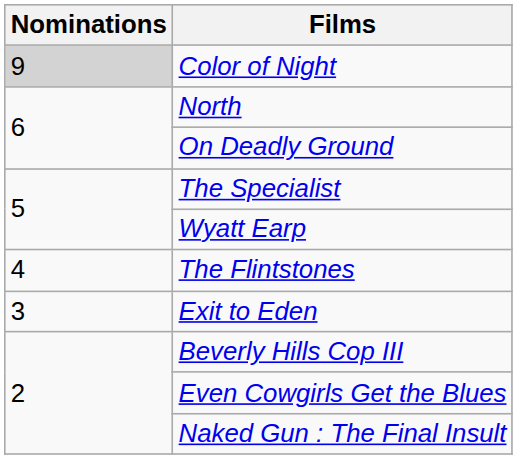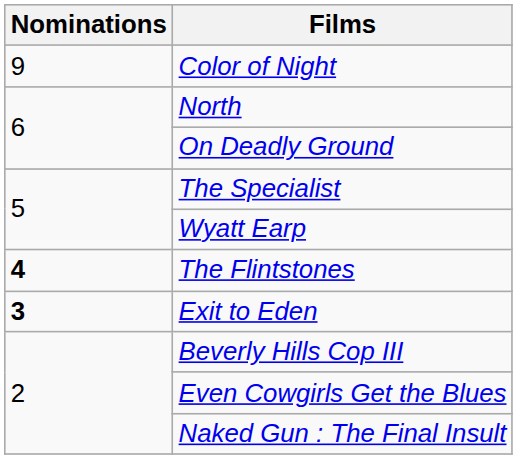(18, 65) lightgrey background -> (18, 65) no background
(18, 270) normal -> (18, 270) bold
(18, 310) normal -> (18, 310) bold
